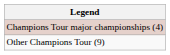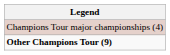(56, 42) normal -> (59, 42) bold
